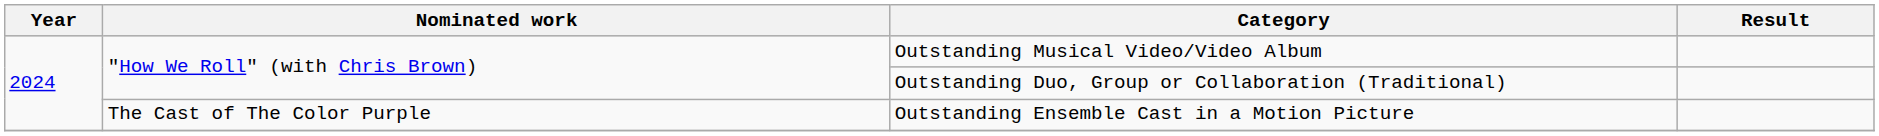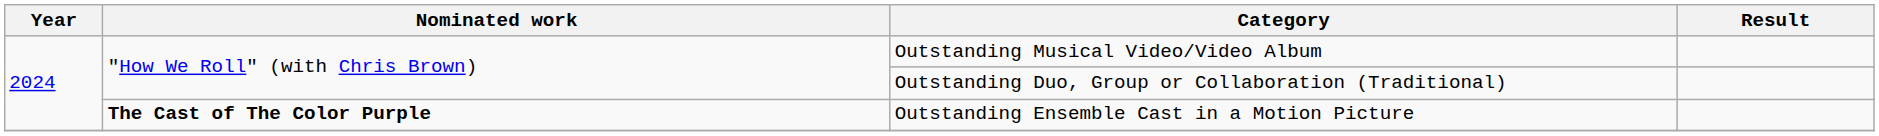(269, 114) normal -> (269, 114) bold
